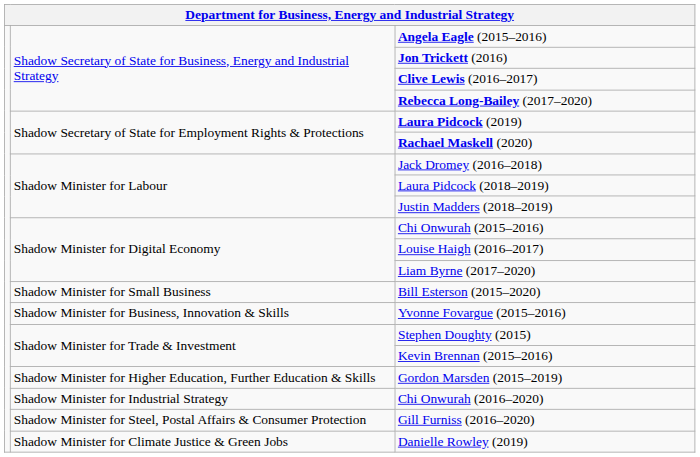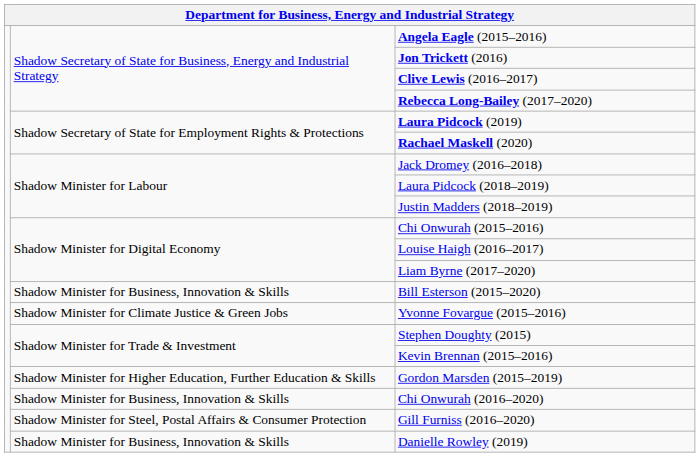(112, 292) Shadow Minister for Small Business -> (151, 292) Shadow Minister for Business, Innovation & Skills
(151, 313) Shadow Minister for Business, Innovation & Skills -> (151, 313) Shadow Minister for Climate Justice & Green Jobs
(121, 398) Shadow Minister for Industrial Strategy -> (151, 398) Shadow Minister for Business, Innovation & Skills
(151, 441) Shadow Minister for Climate Justice & Green Jobs -> (151, 441) Shadow Minister for Business, Innovation & Skills
